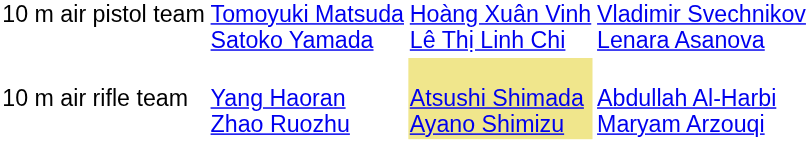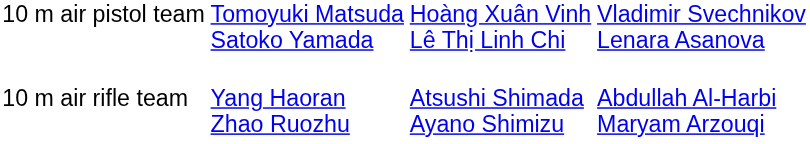(497, 111) khaki background -> (497, 111) no background
